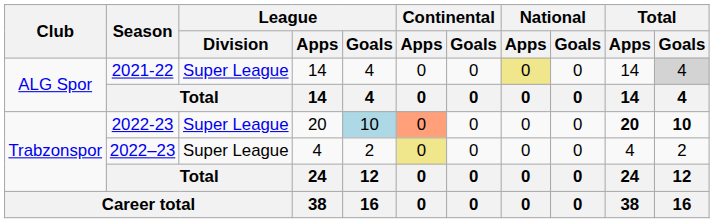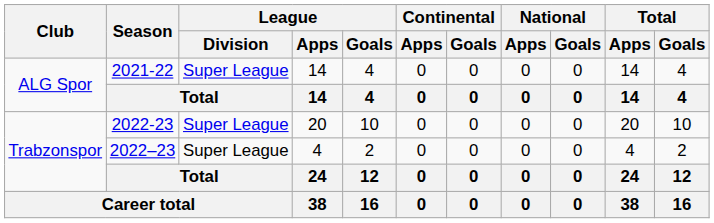(526, 71) khaki background -> (526, 71) no background
(682, 71) lightgrey background -> (682, 71) no background
(369, 124) lightblue background -> (369, 124) no background
(421, 124) lightsalmon background -> (421, 124) no background
(630, 124) bold -> (630, 124) normal
(682, 124) bold -> (682, 124) normal
(421, 151) khaki background -> (421, 151) no background
